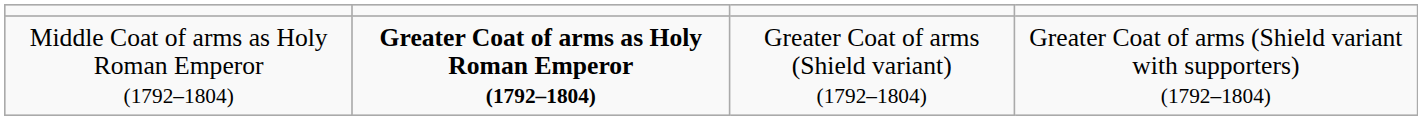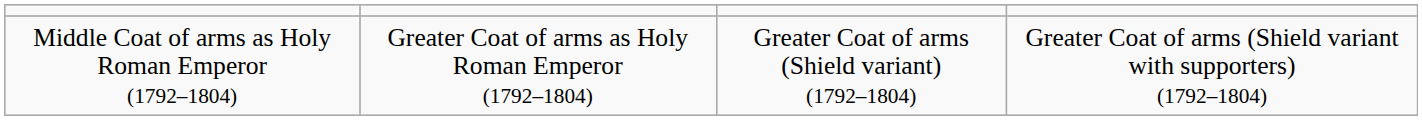(541, 65) bold -> (538, 65) normal
